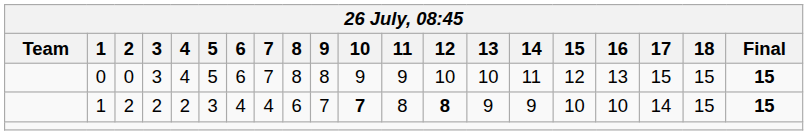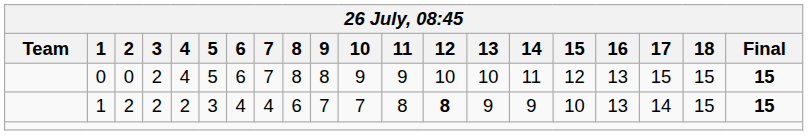(157, 77) 3 -> (157, 77) 2
(360, 106) bold -> (360, 106) normal
(618, 106) 10 -> (618, 106) 13
